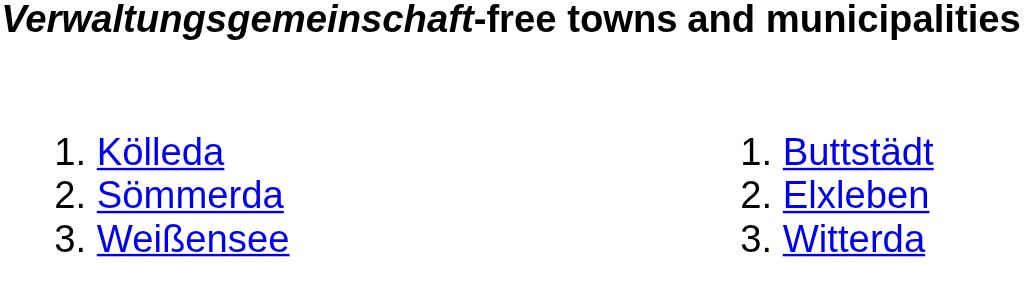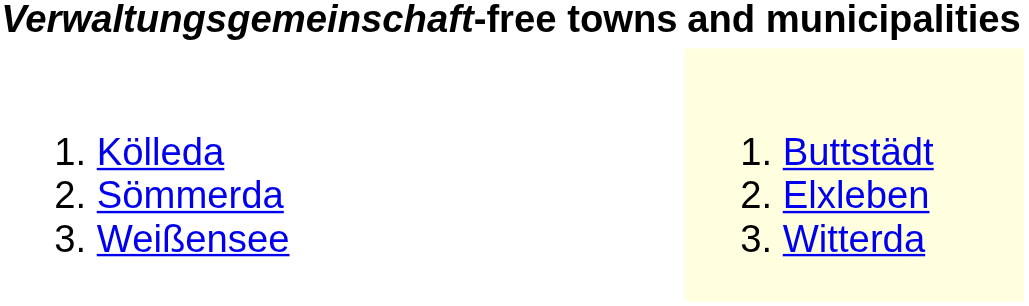(854, 197) no background -> (854, 197) lightyellow background
